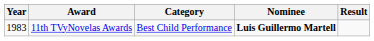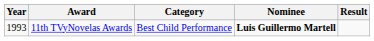(17, 28) 1983 -> (17, 28) 1993
